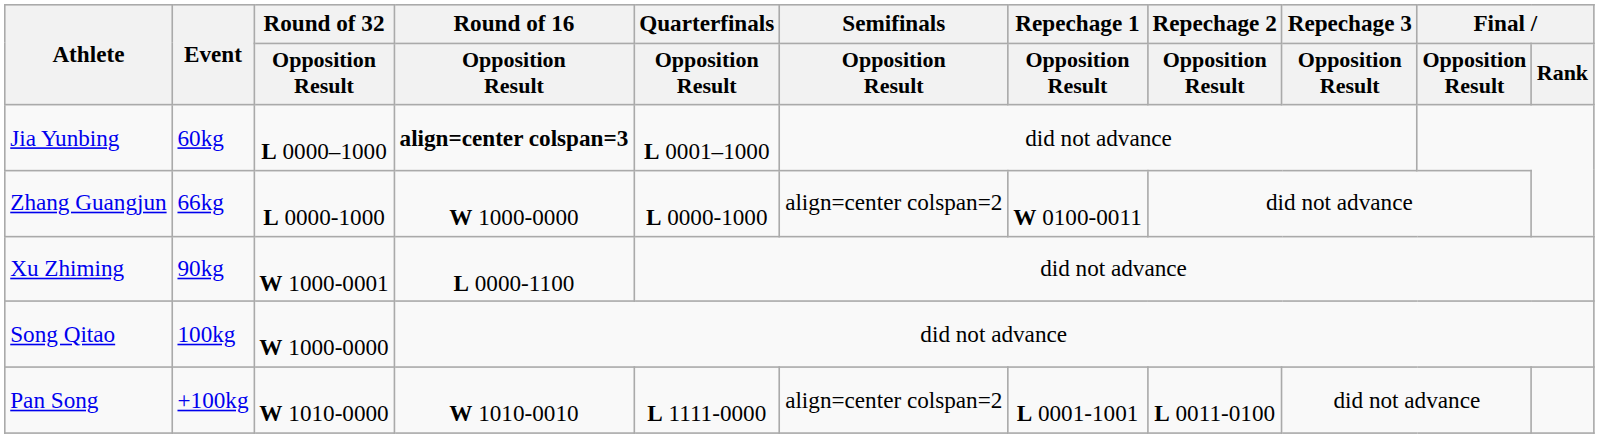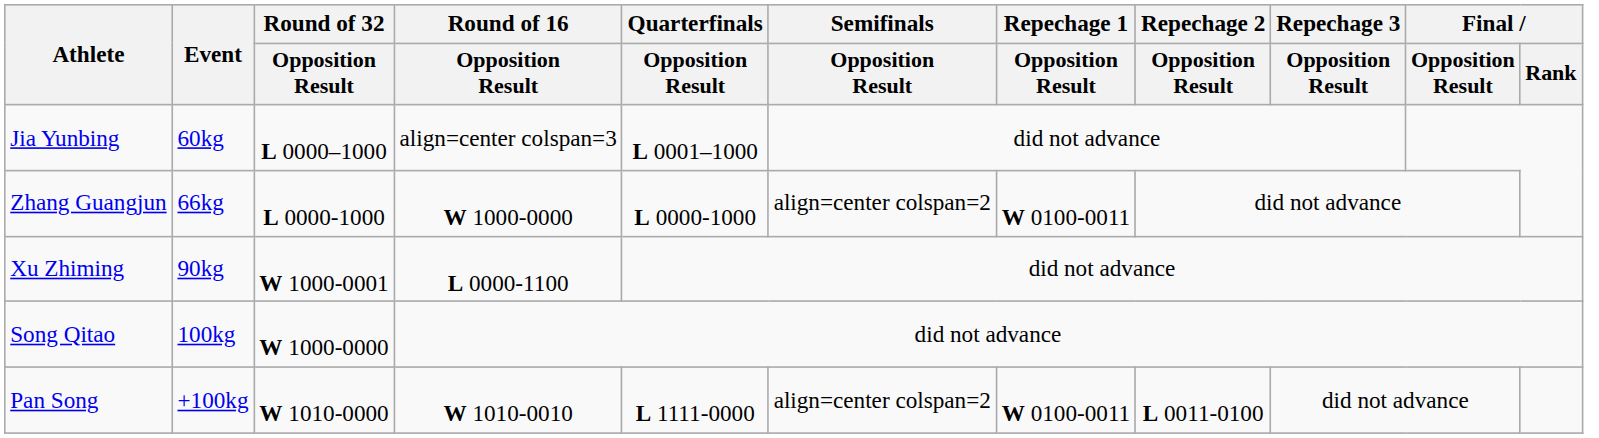(514, 137) bold -> (508, 137) normal
(1077, 413) L 0001-1001 -> (1066, 413) W 0100-0011
